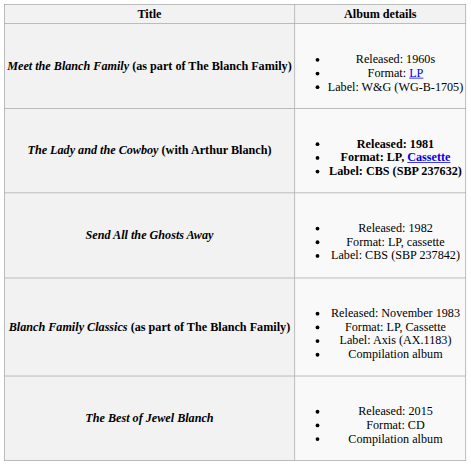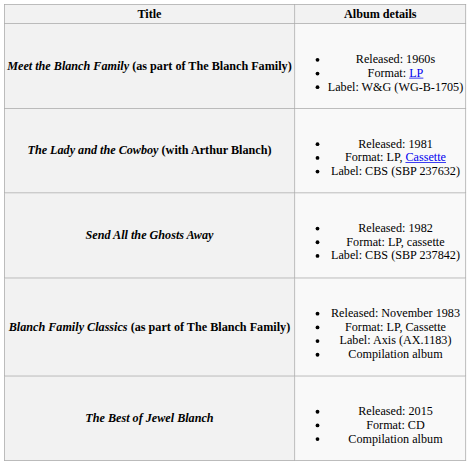(380, 157) bold -> (380, 157) normal
